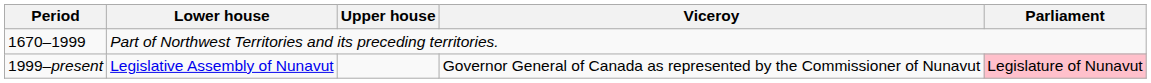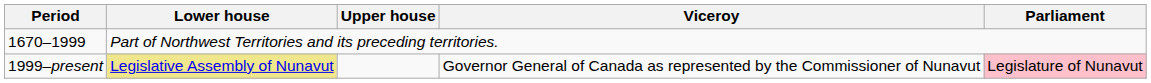(222, 66) no background -> (222, 66) khaki background
